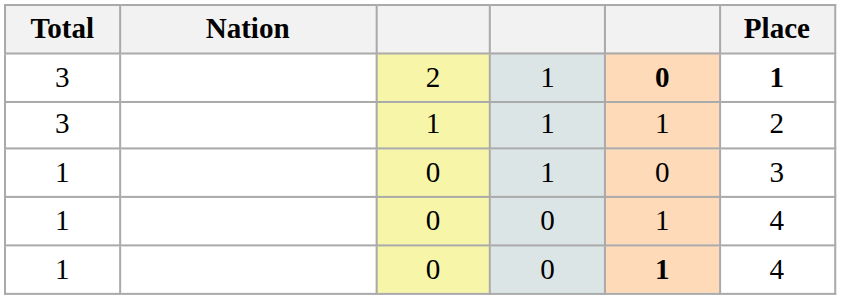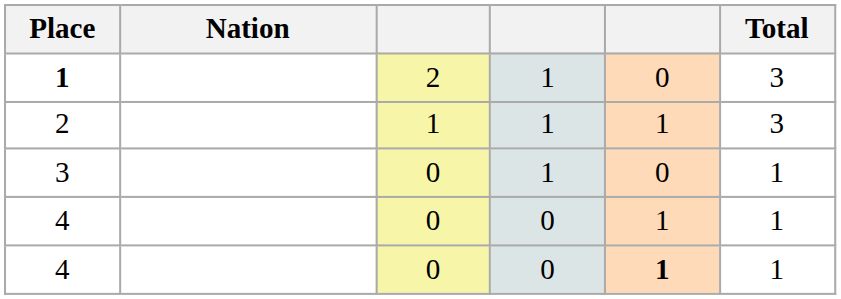columns swapped: (777, 28) <-> (62, 28)
(662, 76) bold -> (662, 76) normal
